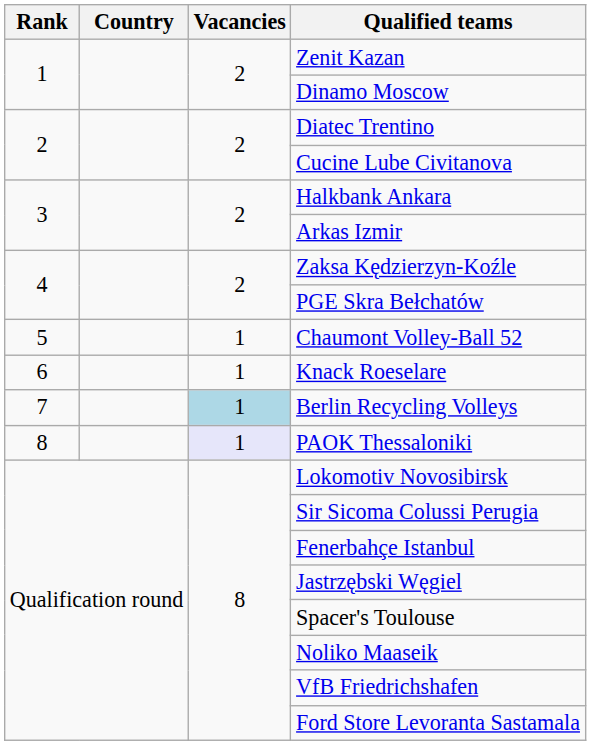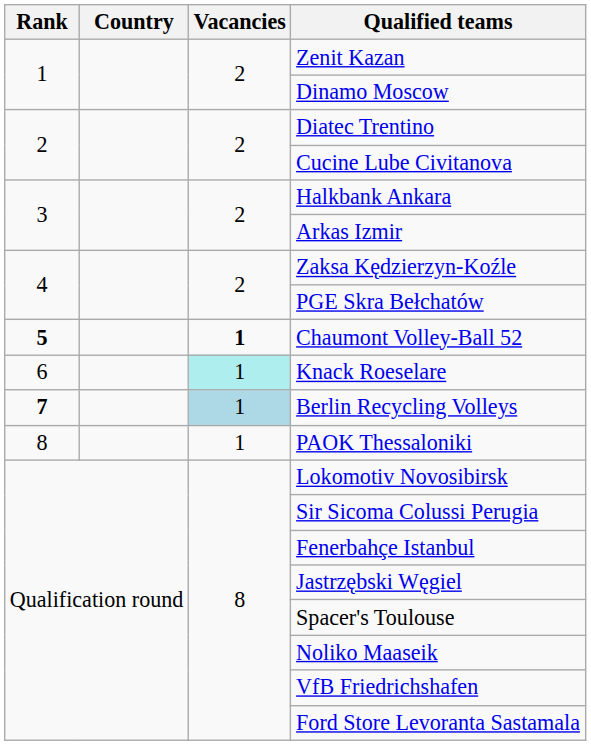(42, 337) normal -> (42, 337) bold
(240, 337) normal -> (240, 337) bold
(240, 372) no background -> (240, 372) paleturquoise background
(42, 407) normal -> (42, 407) bold
(240, 442) lavender background -> (240, 442) no background
